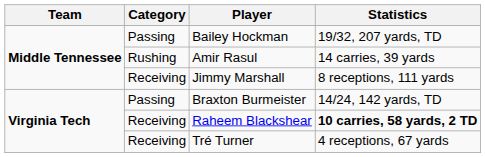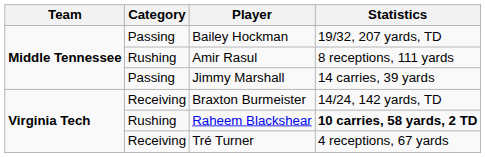(376, 57) 14 carries, 39 yards -> (386, 57) 8 receptions, 111 yards
(157, 78) Receiving -> (151, 78) Passing
(386, 78) 8 receptions, 111 yards -> (376, 78) 14 carries, 39 yards
(151, 99) Passing -> (157, 99) Receiving
(157, 120) Receiving -> (152, 120) Rushing
